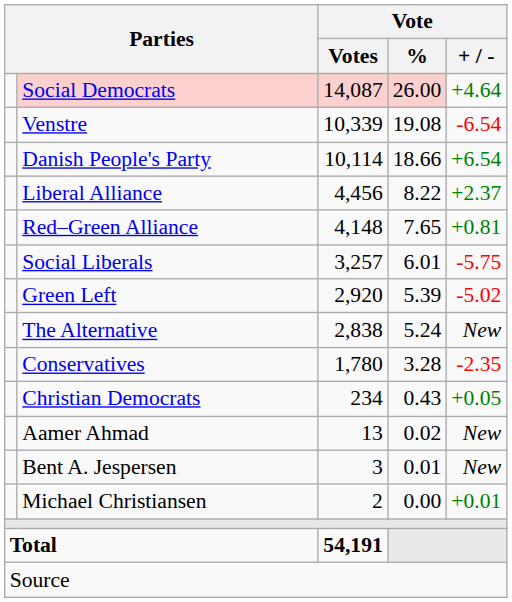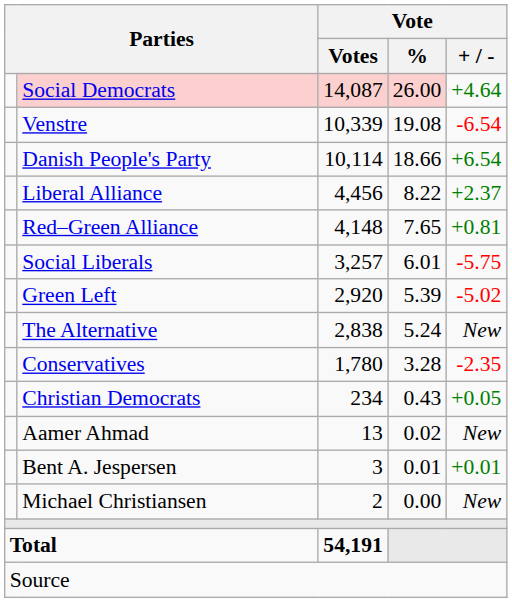(482, 466) New -> (476, 466) +0.01
(476, 501) +0.01 -> (482, 501) New
